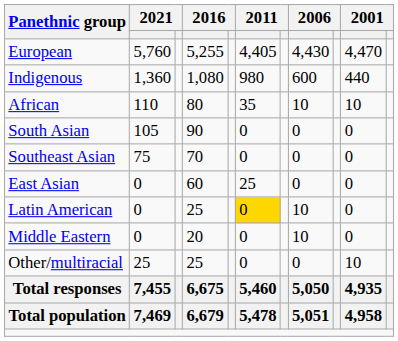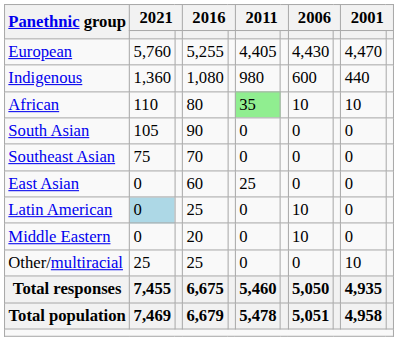(247, 104) no background -> (247, 104) lightgreen background
(138, 210) no background -> (138, 210) lightblue background
(243, 210) gold background -> (243, 210) no background
